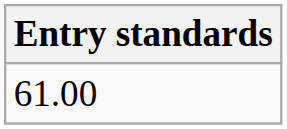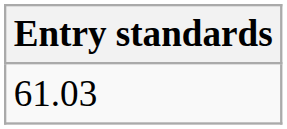(55, 92) 61.00 -> (55, 92) 61.03
